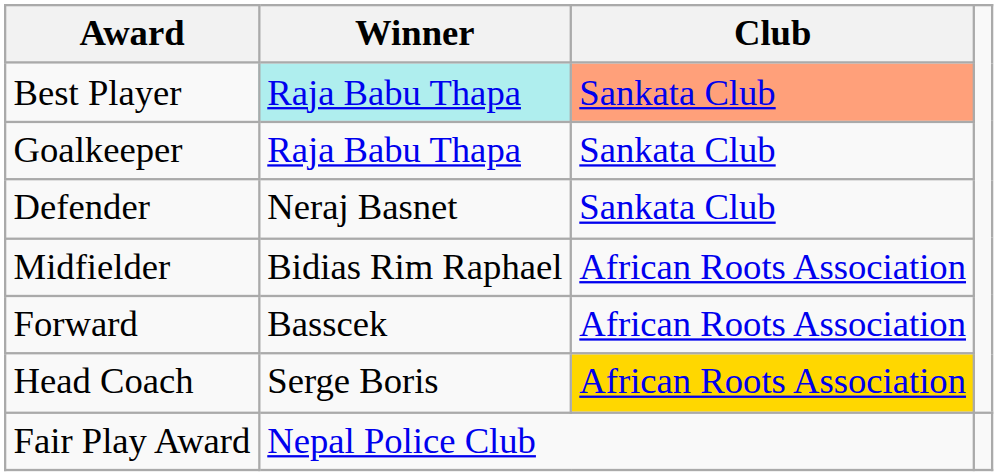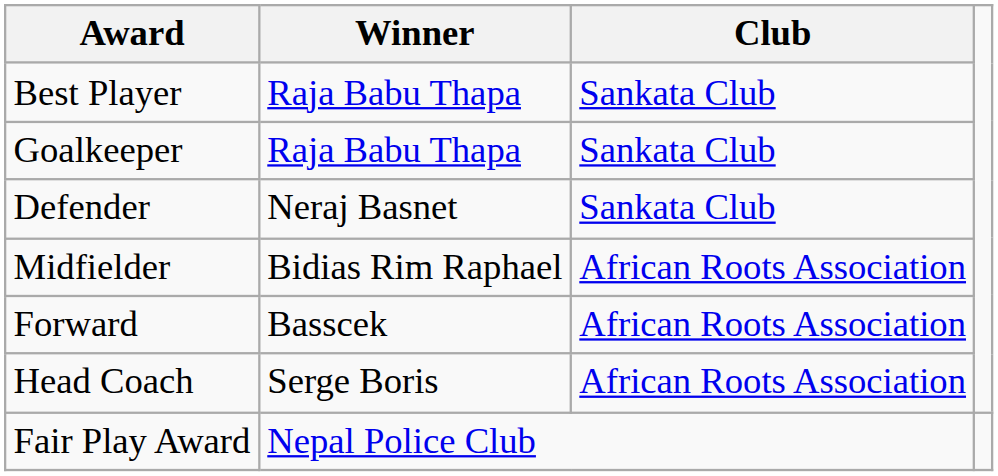(394, 91) paleturquoise background -> (394, 91) no background
(677, 91) lightsalmon background -> (677, 91) no background
(773, 382) gold background -> (773, 382) no background
